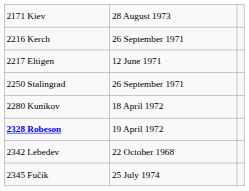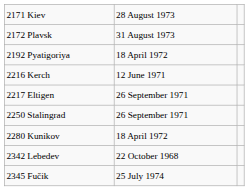+ row: (29, 34)
+ row: (38, 55)
(148, 38) 26 September 1971 -> (141, 75) 12 June 1971
(137, 61) 12 June 1971 -> (152, 95) 26 September 1971
- row: (34, 129)
